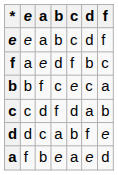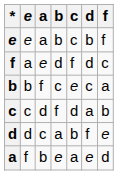(89, 39) d -> (89, 39) b
(89, 63) b -> (89, 63) d
